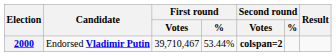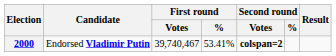(177, 43) 39,710,467 -> (177, 43) 39,740,467
(219, 43) 53.44% -> (219, 43) 53.41%
